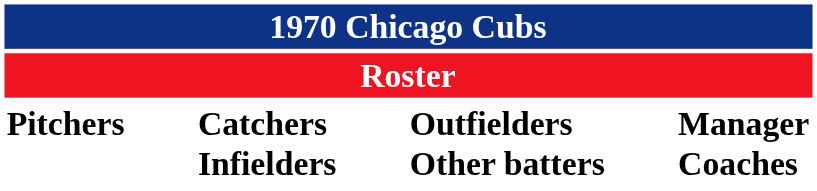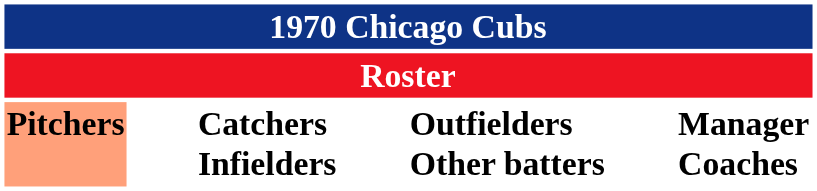(66, 123) no background -> (66, 123) lightsalmon background
